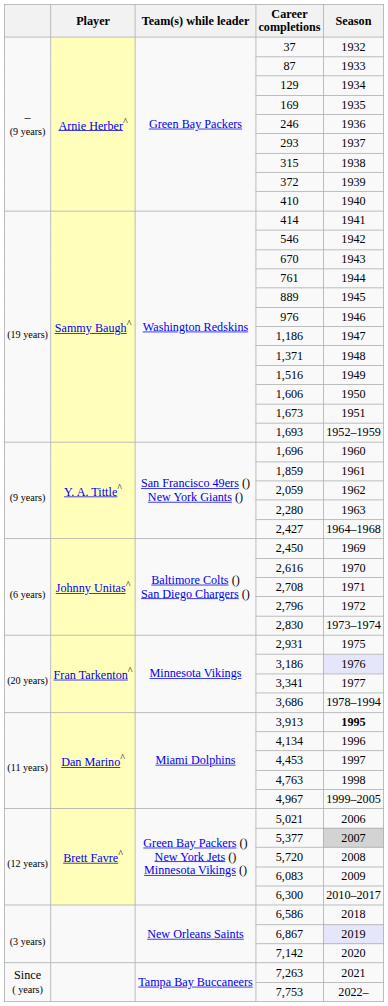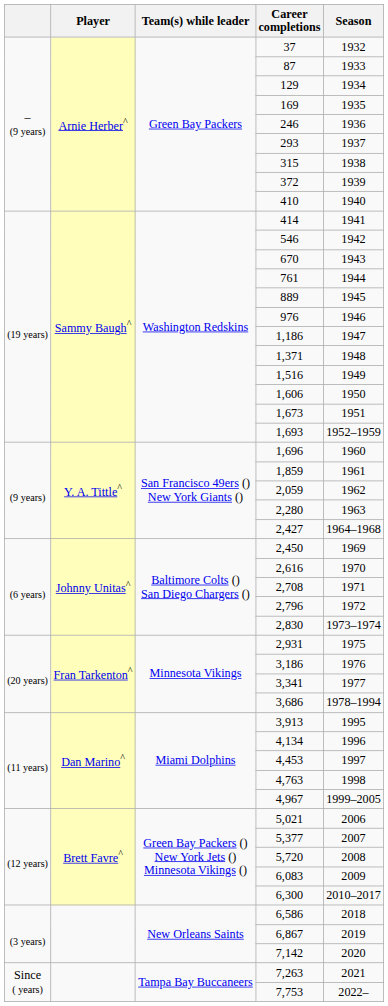(354, 664) lavender background -> (354, 664) no background
(354, 722) bold -> (354, 722) normal
(354, 837) lightgrey background -> (354, 837) no background
(354, 934) lavender background -> (354, 934) no background
